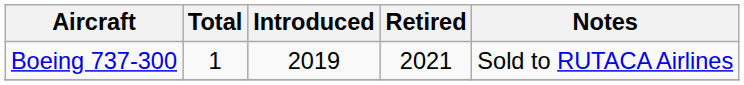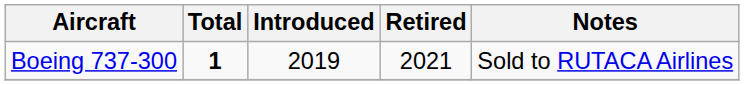(215, 60) normal -> (215, 60) bold
